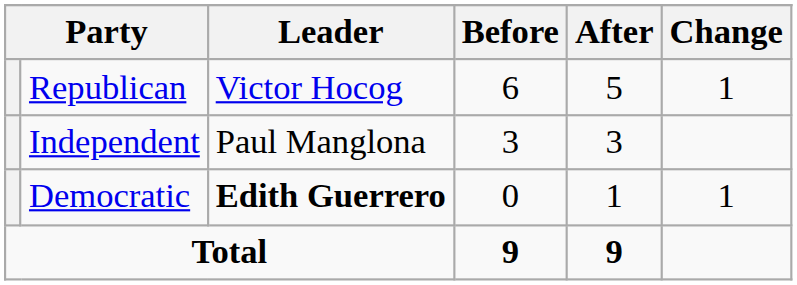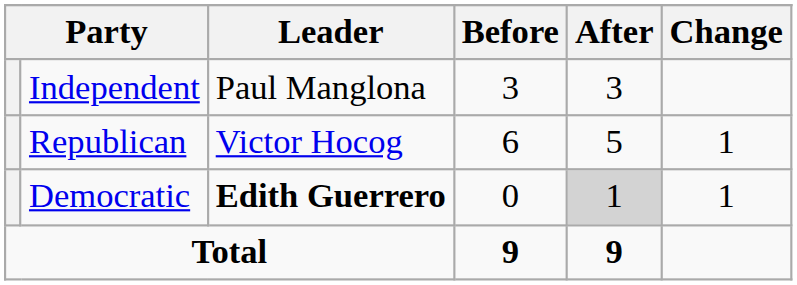rows swapped: (108, 86) <-> (114, 141)
(614, 196) no background -> (614, 196) lightgrey background
